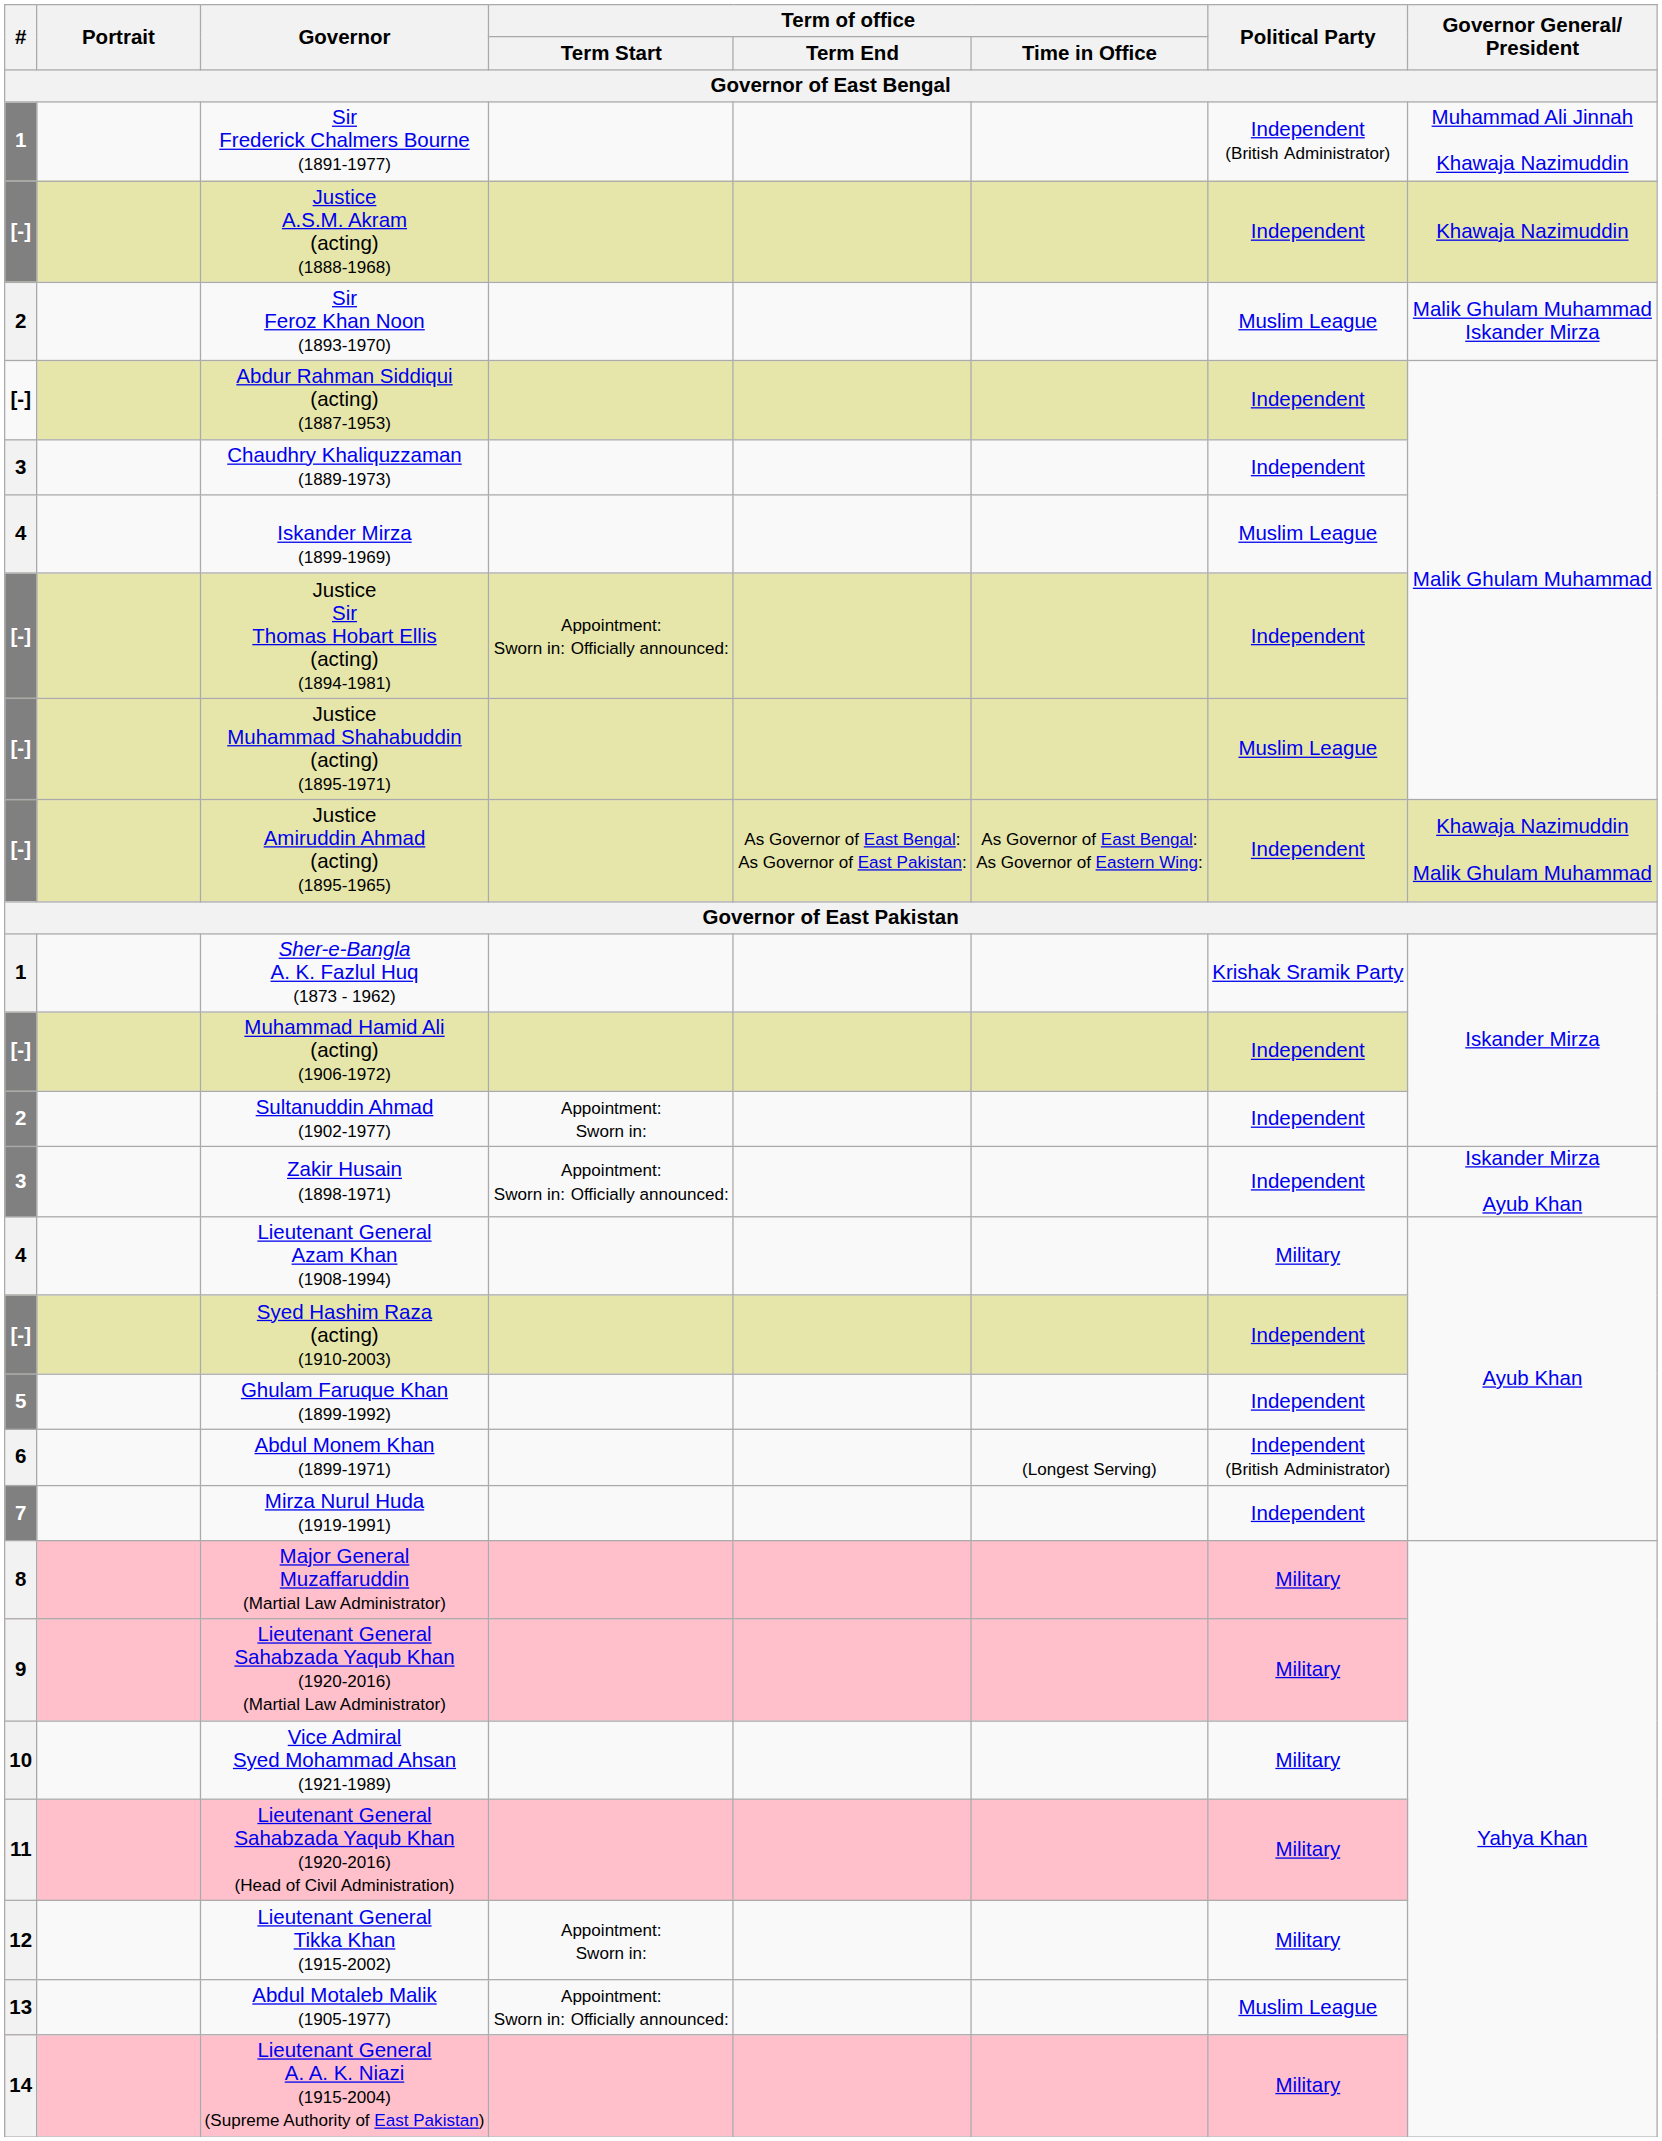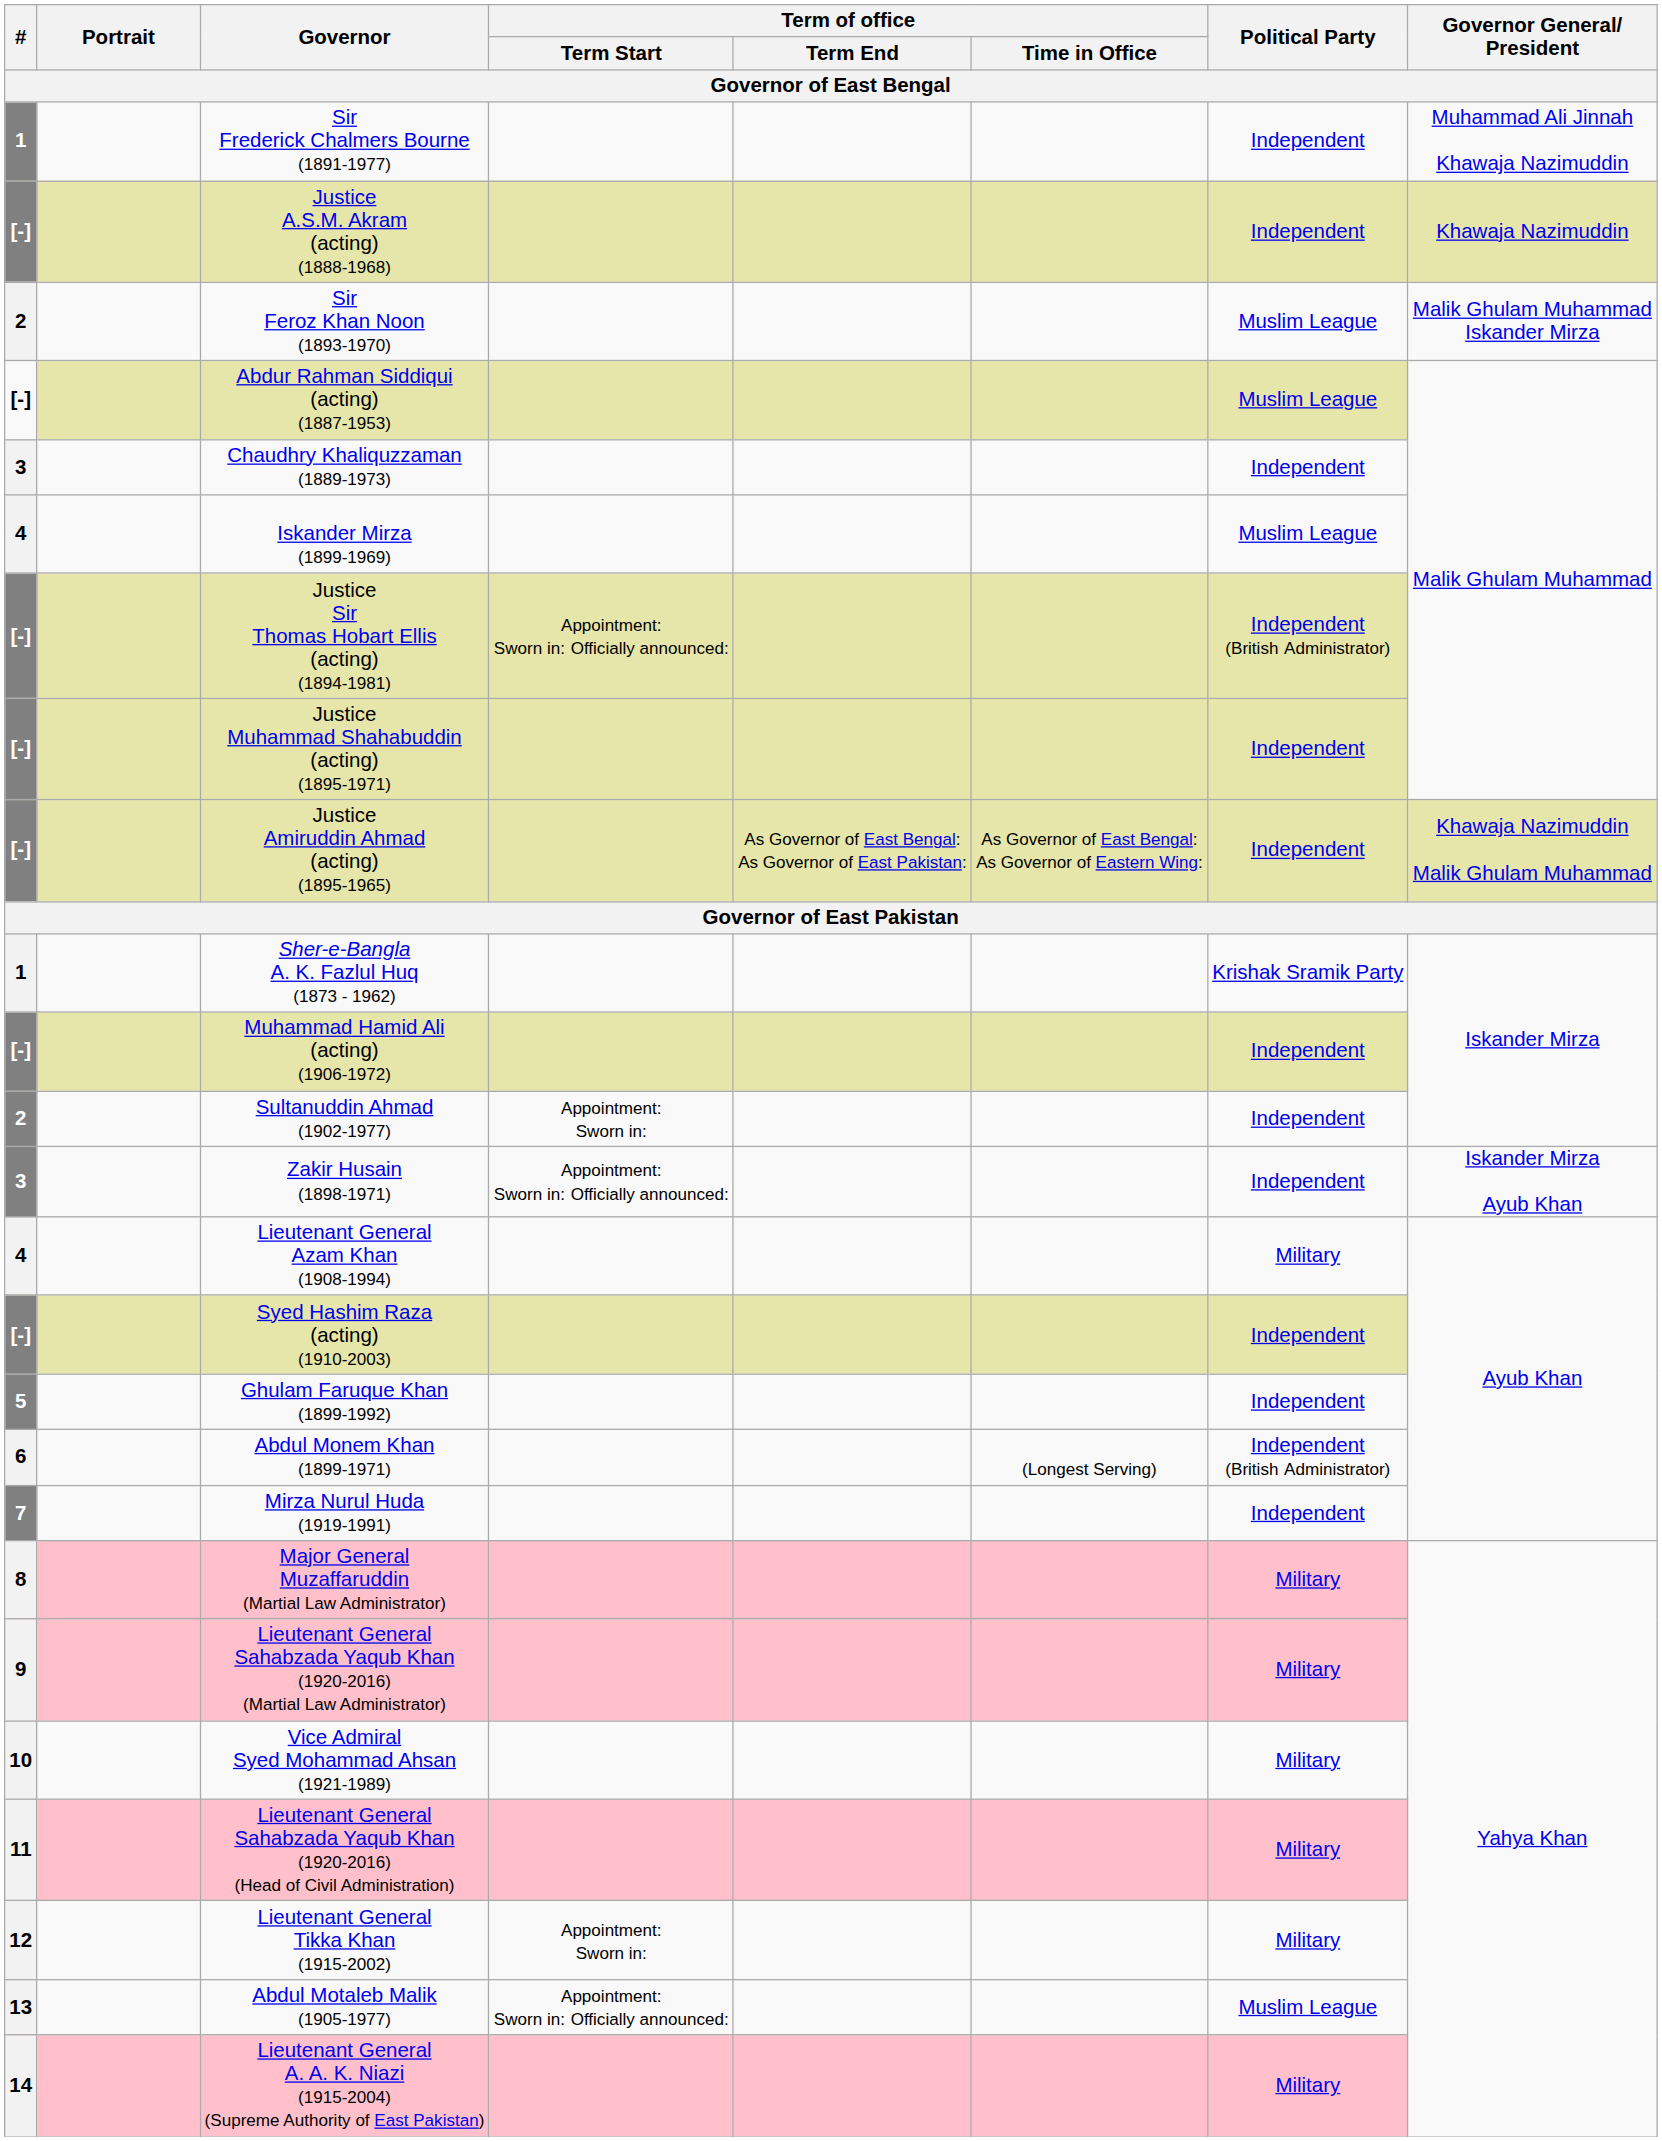(1308, 141) Independent (British Administrator) -> (1308, 141) Independent
(1308, 399) Independent -> (1308, 399) Muslim League
(1308, 635) Independent -> (1308, 635) Independent (British Administrator)
(1308, 748) Muslim League -> (1308, 748) Independent
